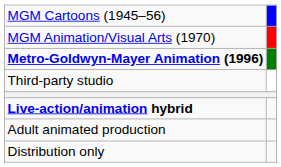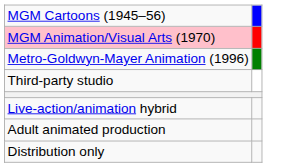(111, 37) no background -> (111, 37) pink background
(135, 59) bold -> (128, 59) normal
(100, 108) bold -> (92, 108) normal
